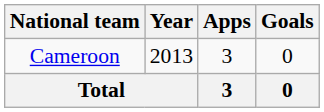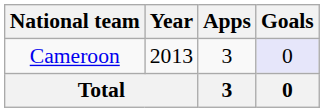(287, 55) no background -> (287, 55) lavender background
